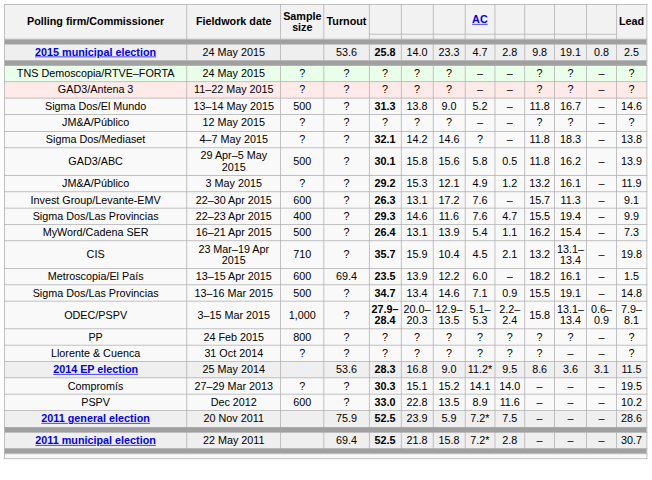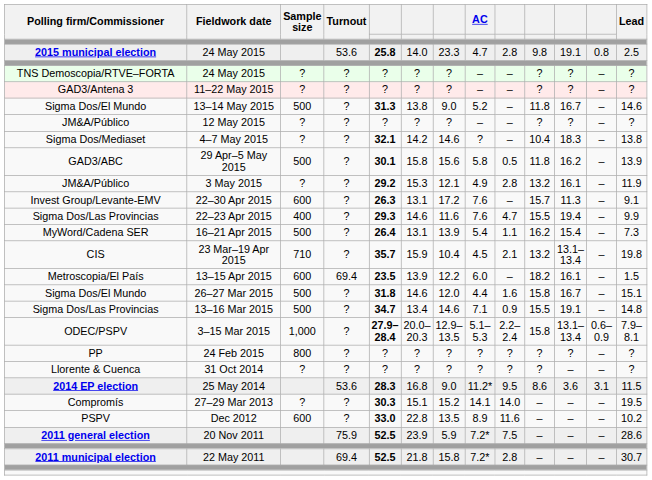(540, 139) 11.8 -> (540, 139) 10.4
(510, 183) 1.2 -> (510, 183) 2.8
+ row: (96, 293)
